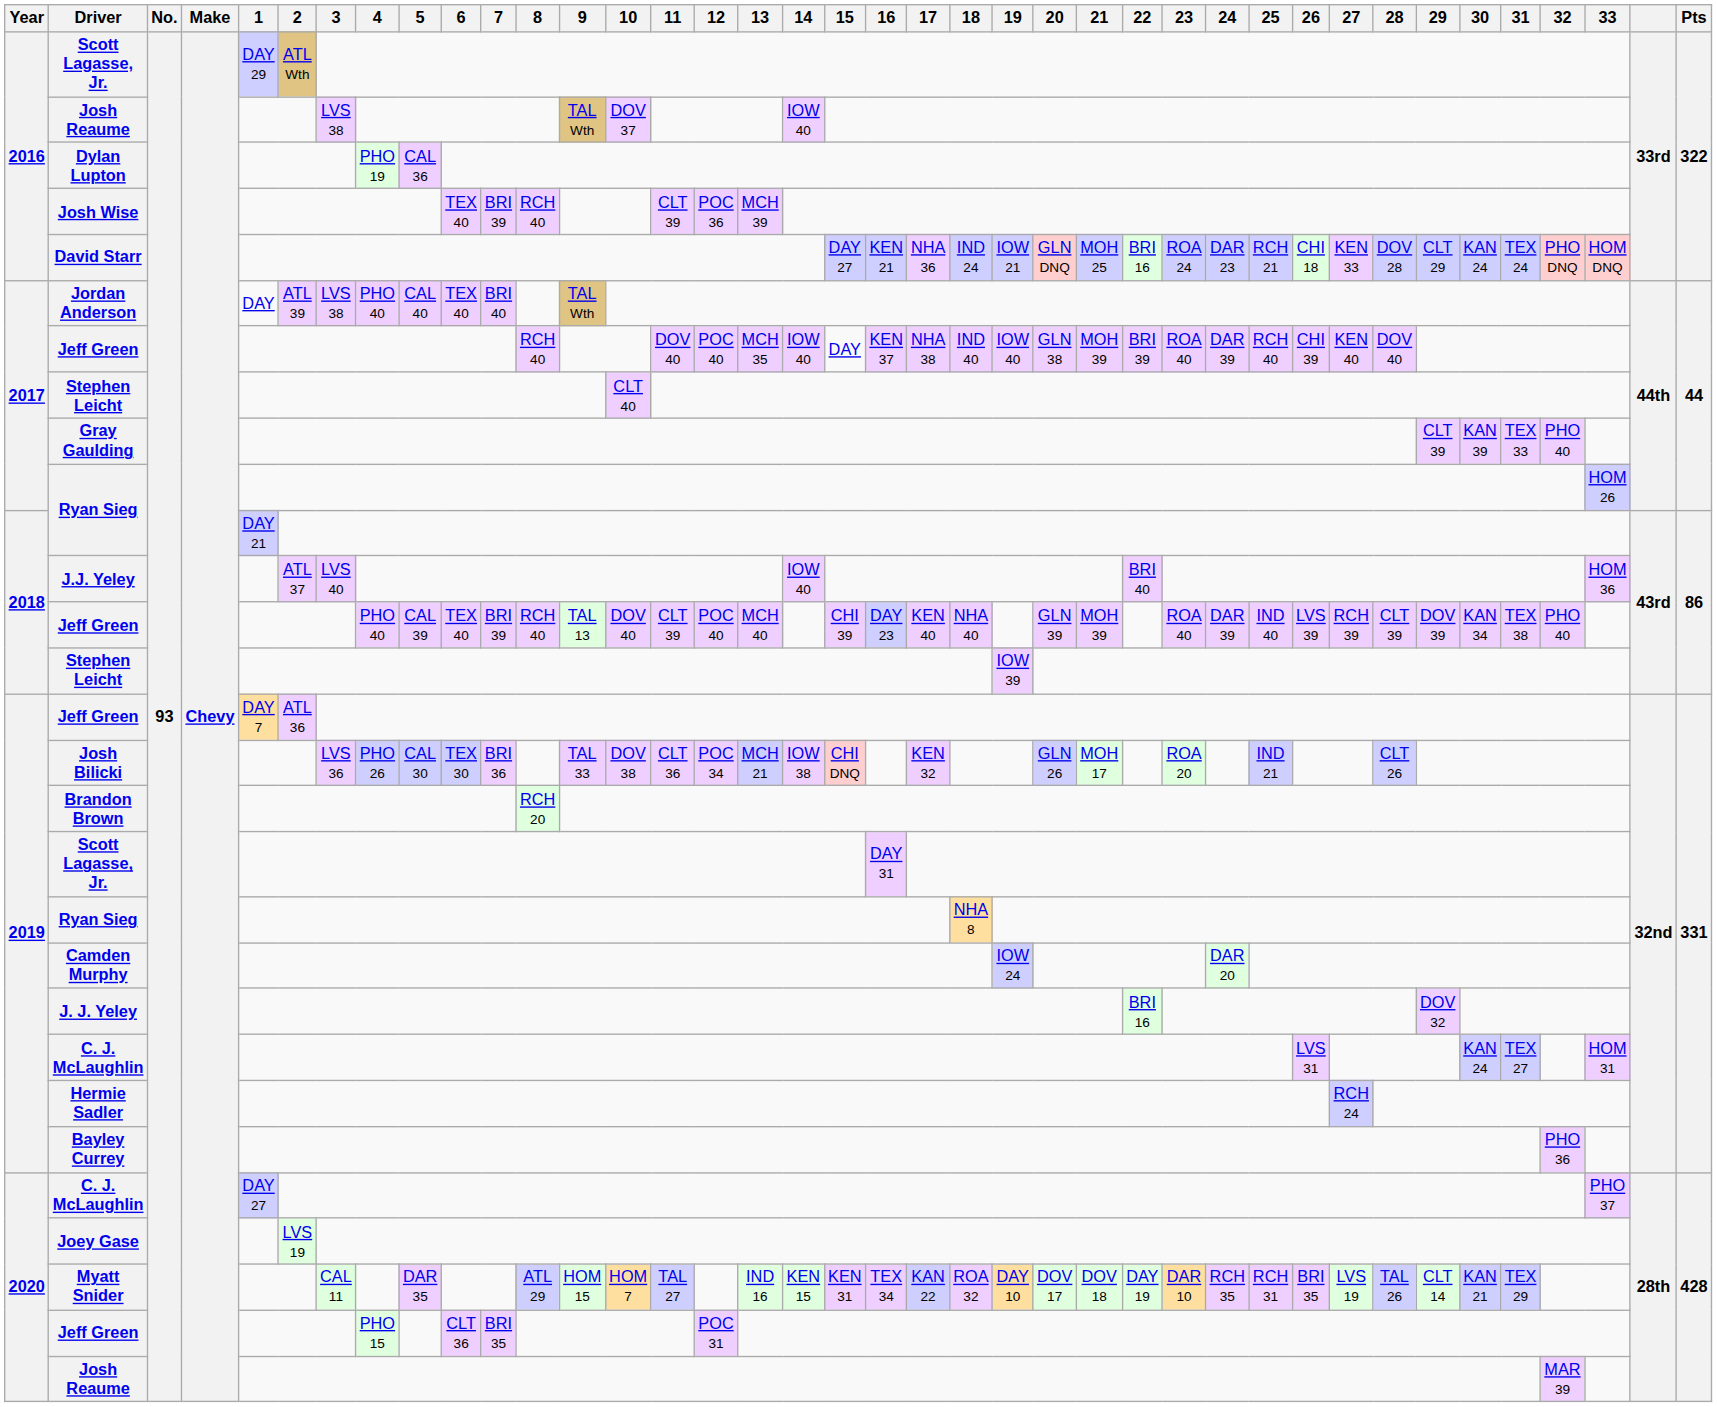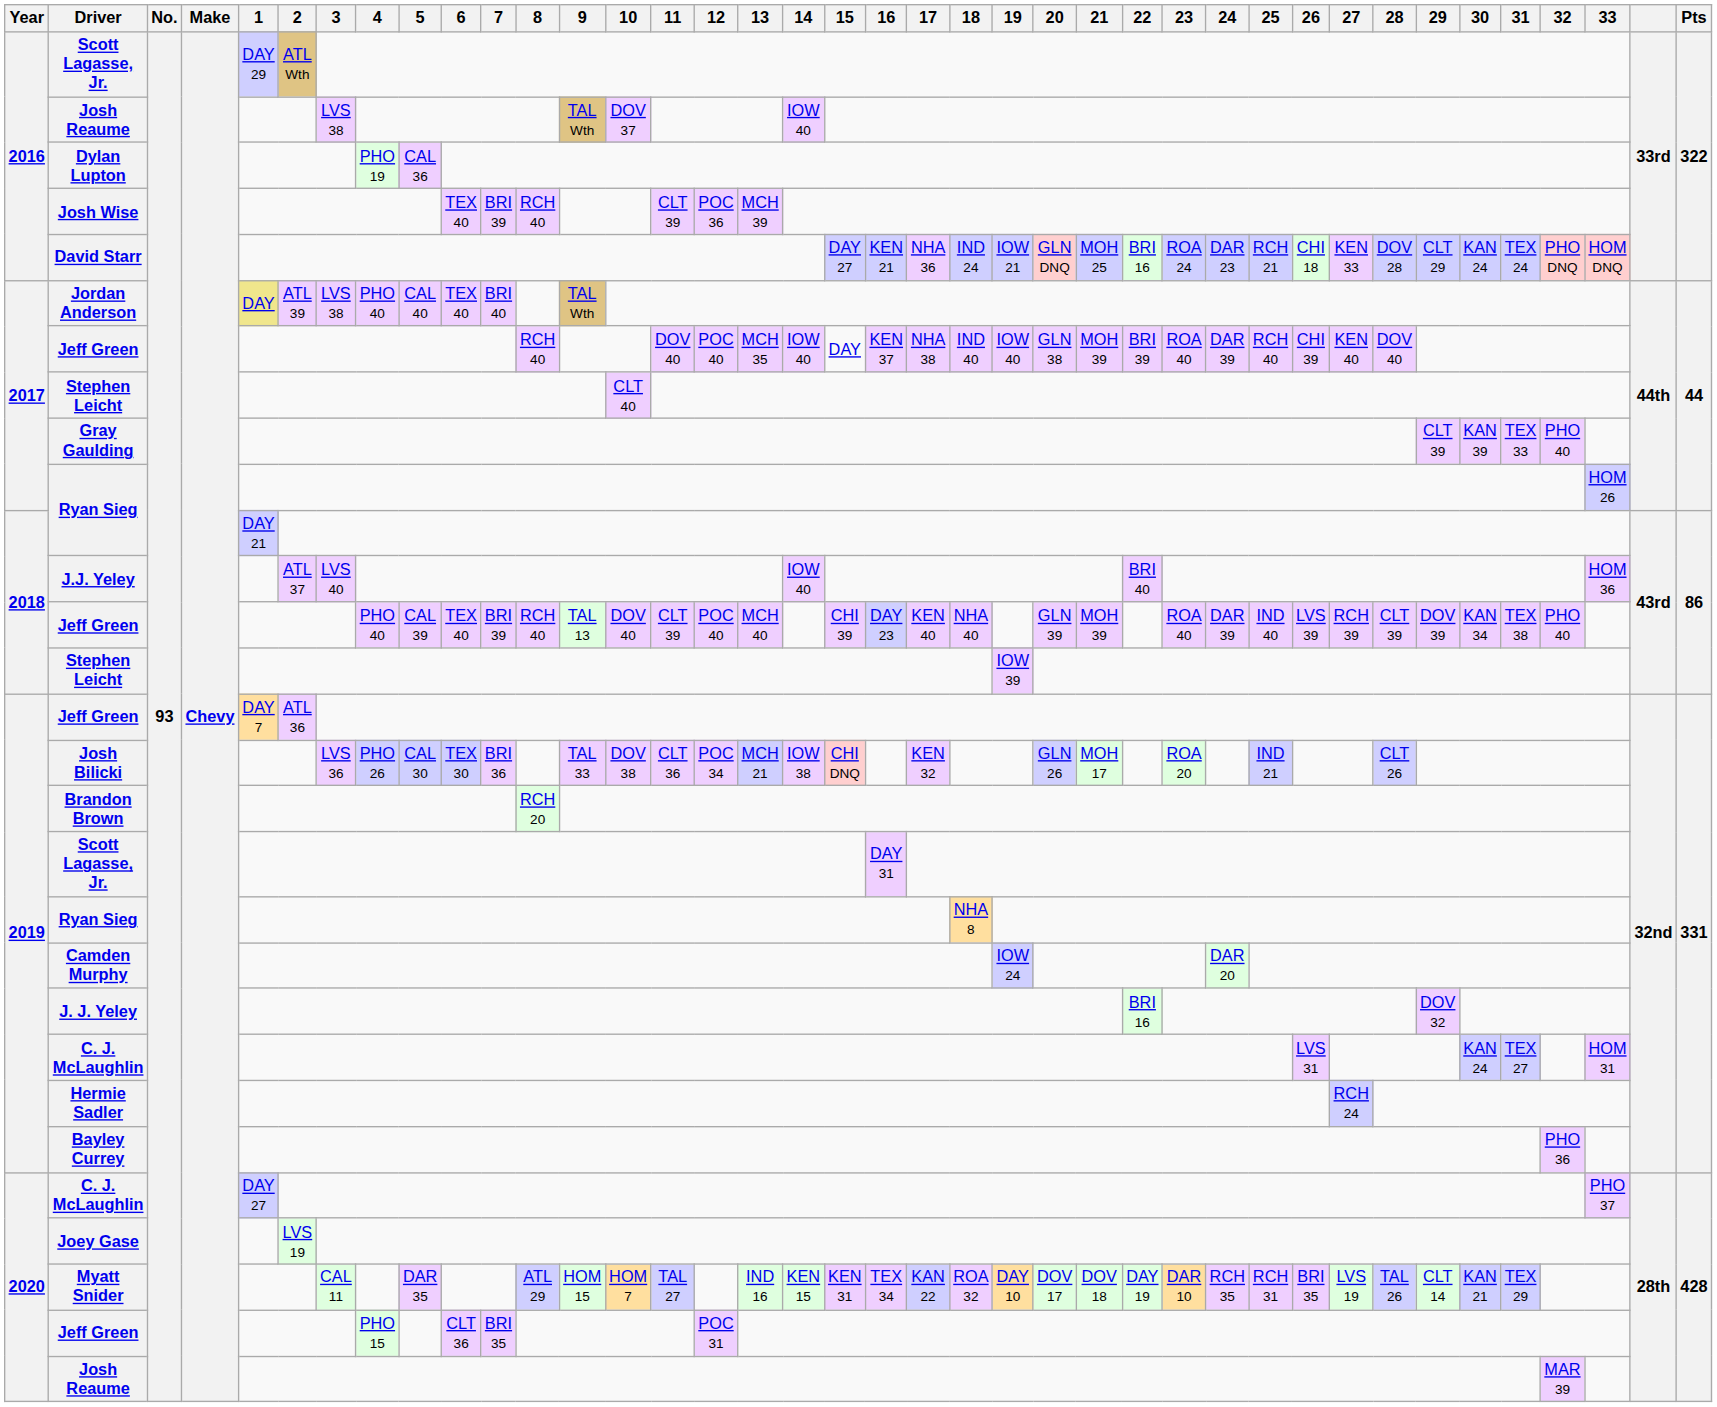(259, 303) no background -> (259, 303) khaki background
